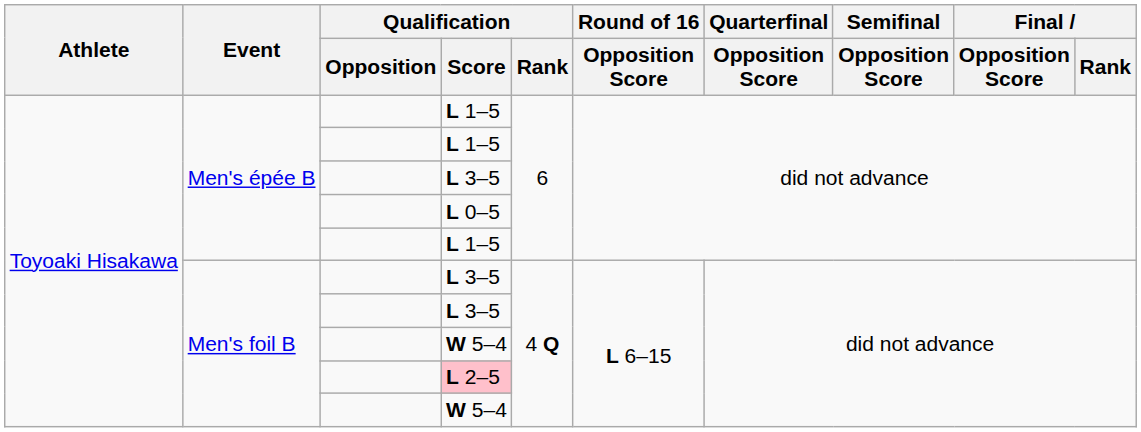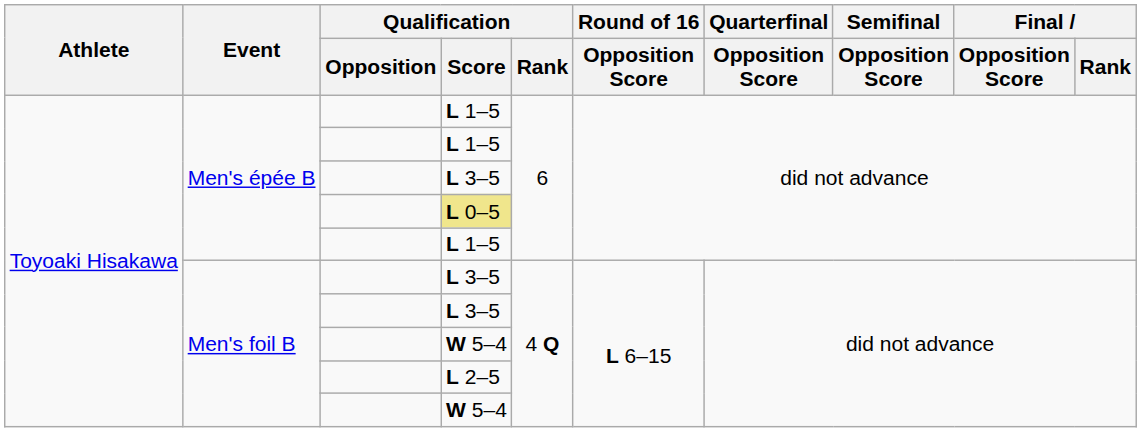(473, 211) no background -> (473, 211) khaki background
(473, 377) pink background -> (473, 377) no background
